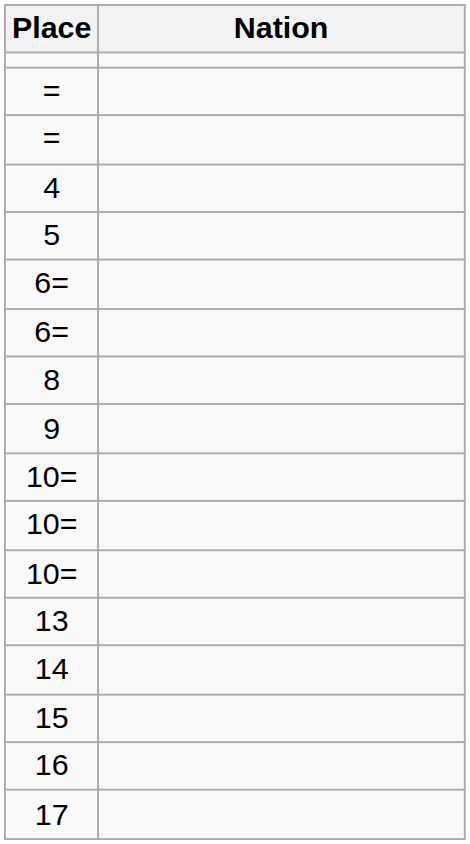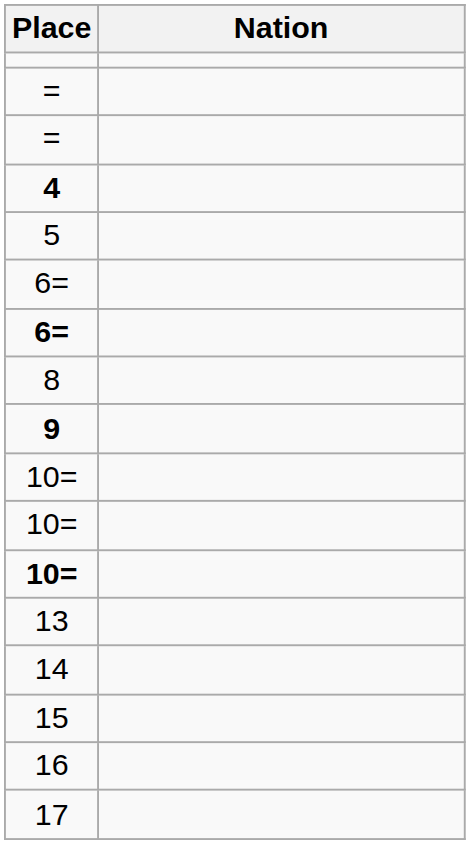(52, 187) normal -> (52, 187) bold
(52, 331) normal -> (52, 331) bold
(52, 428) normal -> (52, 428) bold
(52, 572) normal -> (52, 572) bold
